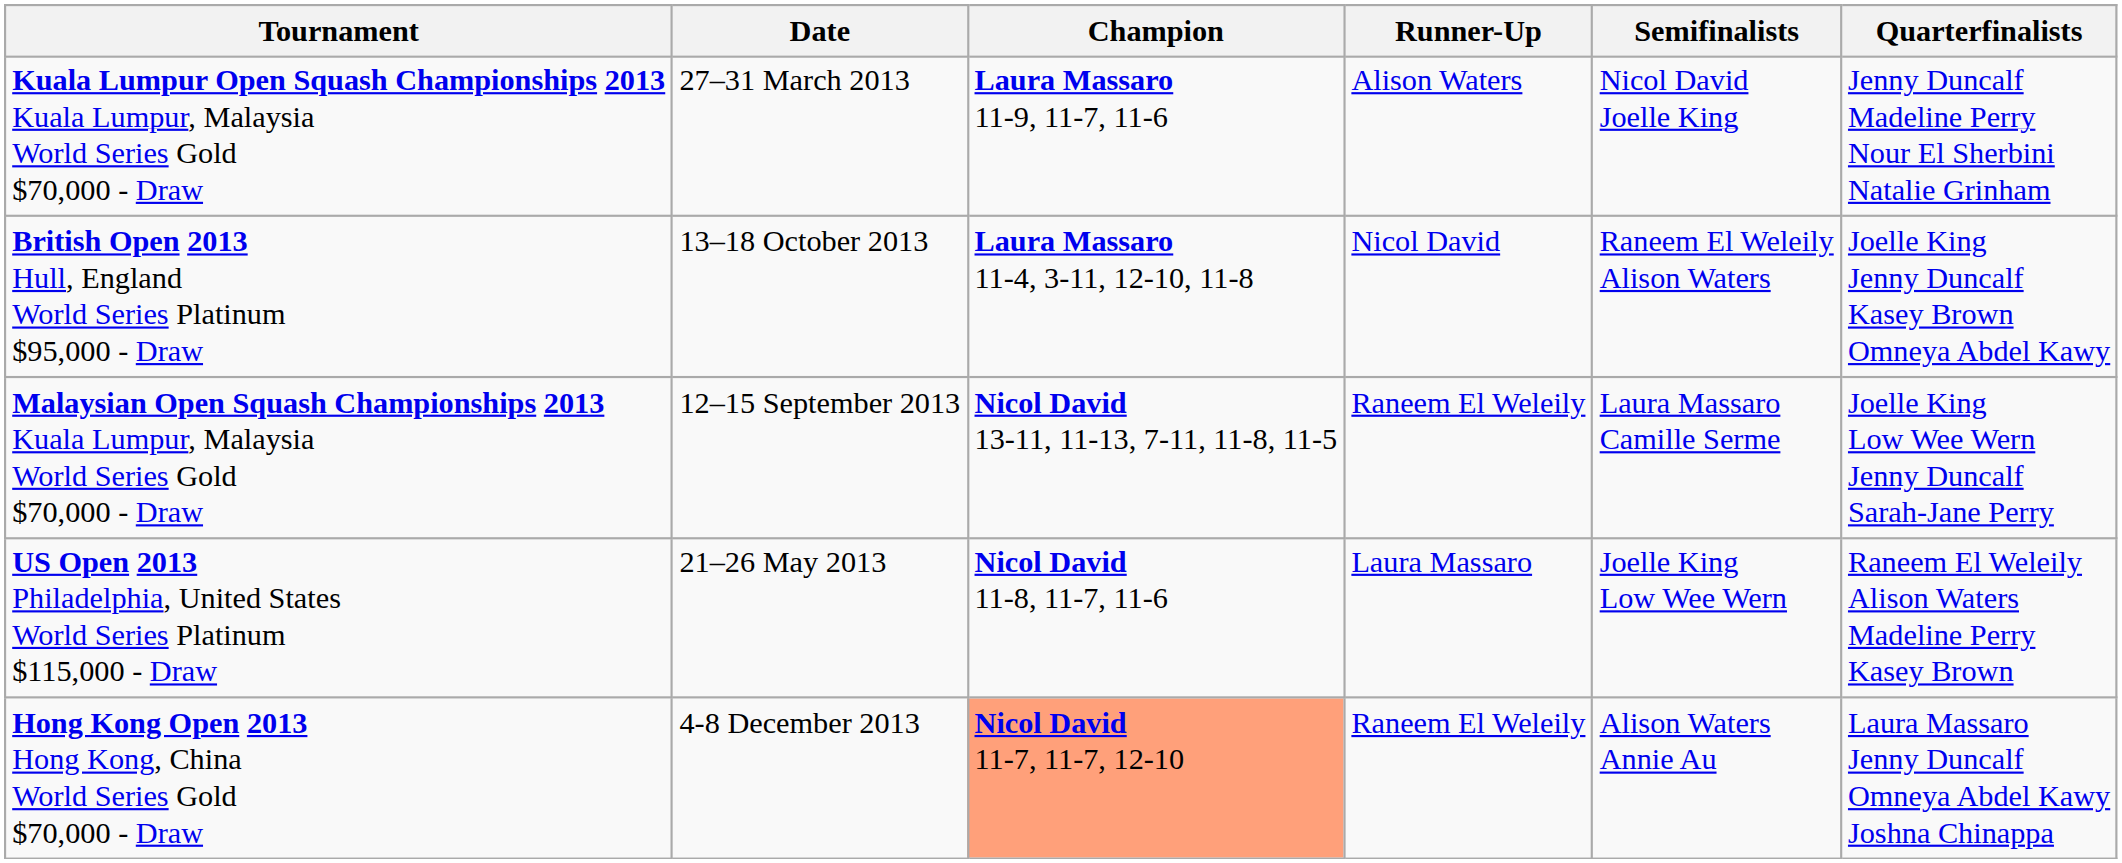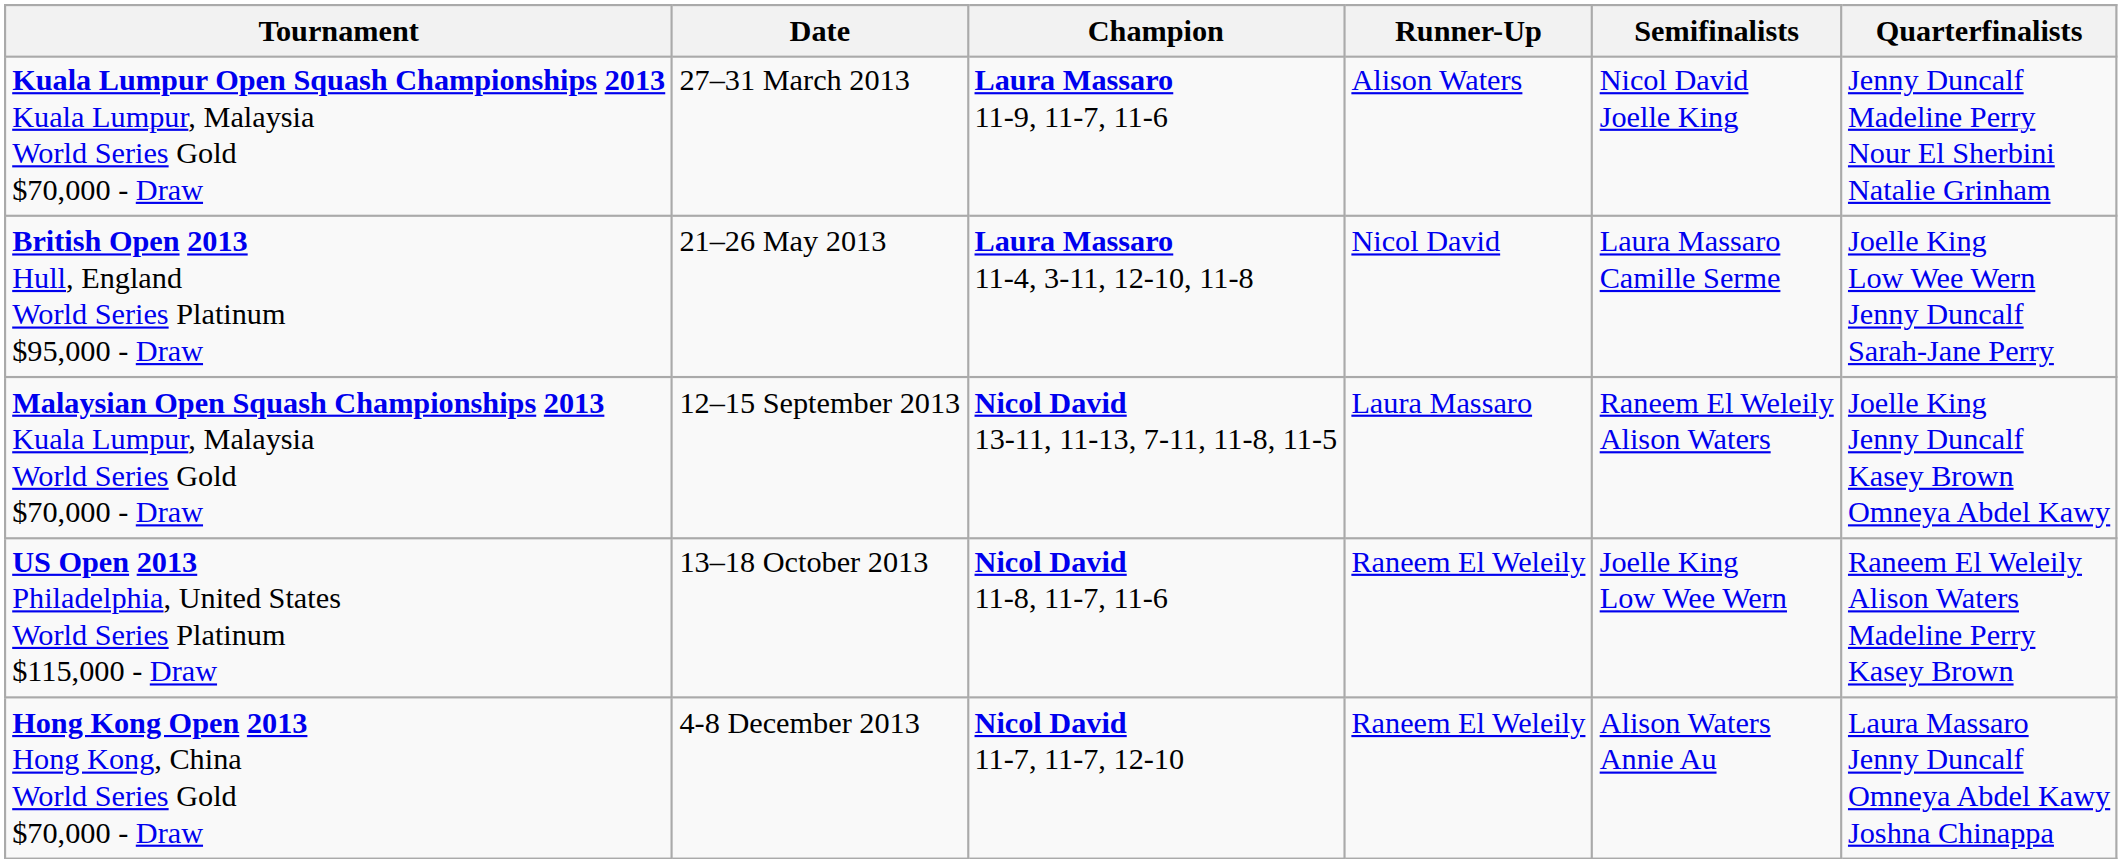(804, 241) 13–18 October 2013 -> (783, 241) 21–26 May 2013
(1717, 259) Raneem El Weleily Alison Waters -> (1690, 259) Laura Massaro Camille Serme
(1979, 296) Joelle King Jenny Duncalf Kasey Brown Omneya Abdel Kawy -> (1951, 296) Joelle King Low Wee Wern Jenny Duncalf Sarah-Jane Perry
(1468, 401) Raneem El Weleily -> (1442, 401) Laura Massaro
(1690, 419) Laura Massaro Camille Serme -> (1717, 419) Raneem El Weleily Alison Waters
(1951, 456) Joelle King Low Wee Wern Jenny Duncalf Sarah-Jane Perry -> (1979, 456) Joelle King Jenny Duncalf Kasey Brown Omneya Abdel Kawy
(783, 562) 21–26 May 2013 -> (804, 562) 13–18 October 2013
(1442, 562) Laura Massaro -> (1468, 562) Raneem El Weleily
(1079, 740) lightsalmon background -> (1079, 740) no background
